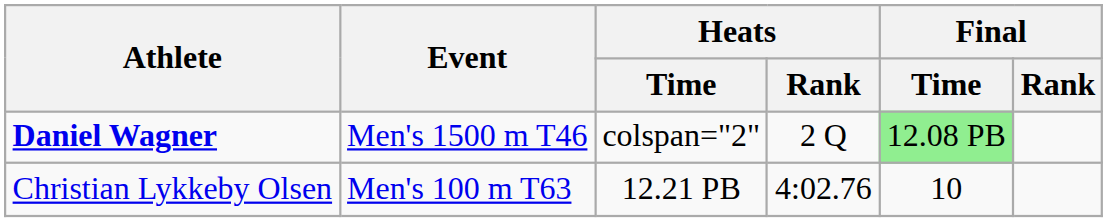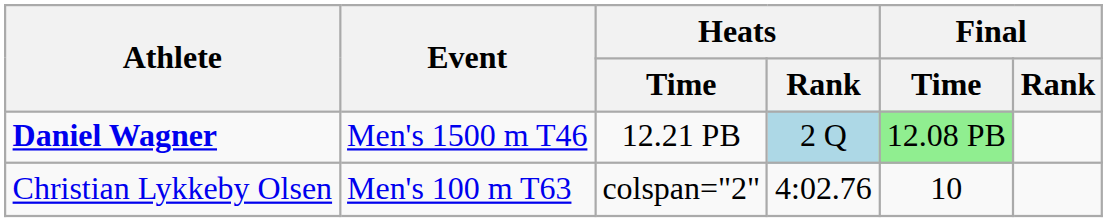(681, 136) colspan="2" -> (681, 136) 12.21 PB
(823, 136) no background -> (823, 136) lightblue background
(681, 189) 12.21 PB -> (681, 189) colspan="2"
